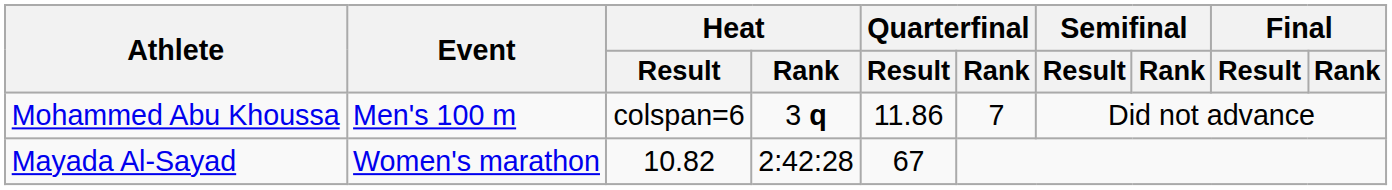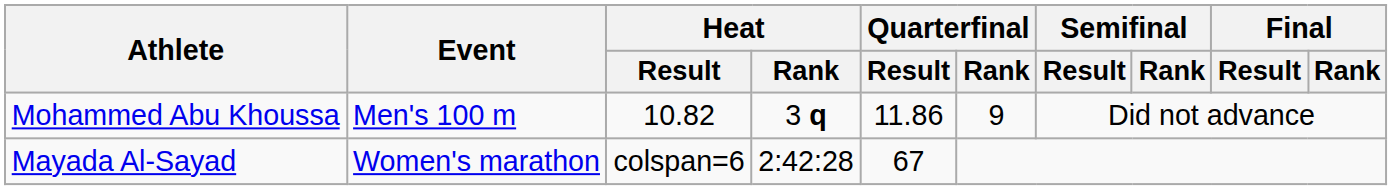(679, 116) colspan=6 -> (679, 116) 10.82
(996, 116) 7 -> (996, 116) 9
(679, 161) 10.82 -> (679, 161) colspan=6
